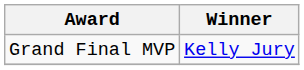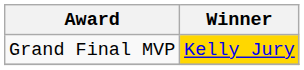(239, 50) no background -> (239, 50) gold background
